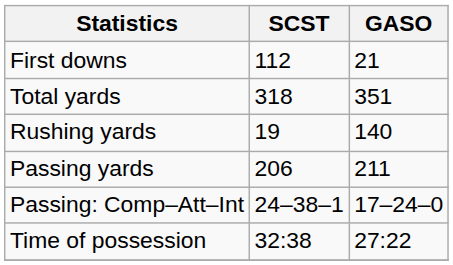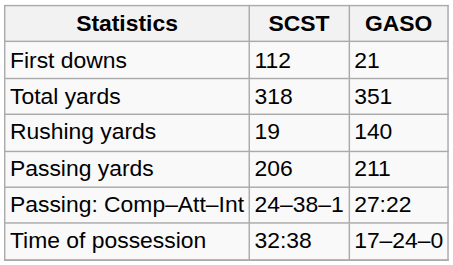(399, 204) 17–24–0 -> (383, 204) 27:22
(383, 241) 27:22 -> (399, 241) 17–24–0
